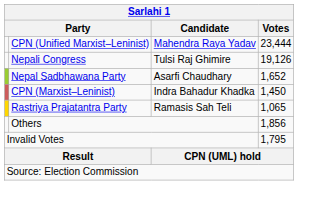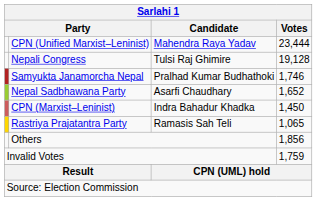(276, 60) 19,126 -> (294, 60) 19,128
+ row: (77, 76)
(273, 140) 1,795 -> (291, 156) 1,759
